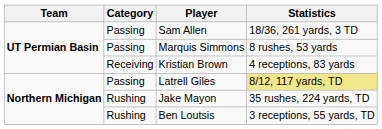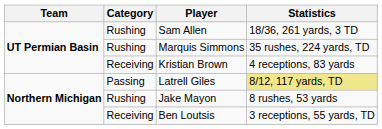(126, 30) Passing -> (126, 30) Rushing
(126, 47) Passing -> (126, 47) Rushing
(293, 47) 8 rushes, 53 yards -> (309, 47) 35 rushes, 224 yards, TD
(309, 98) 35 rushes, 224 yards, TD -> (293, 98) 8 rushes, 53 yards
(126, 115) Rushing -> (130, 115) Receiving
